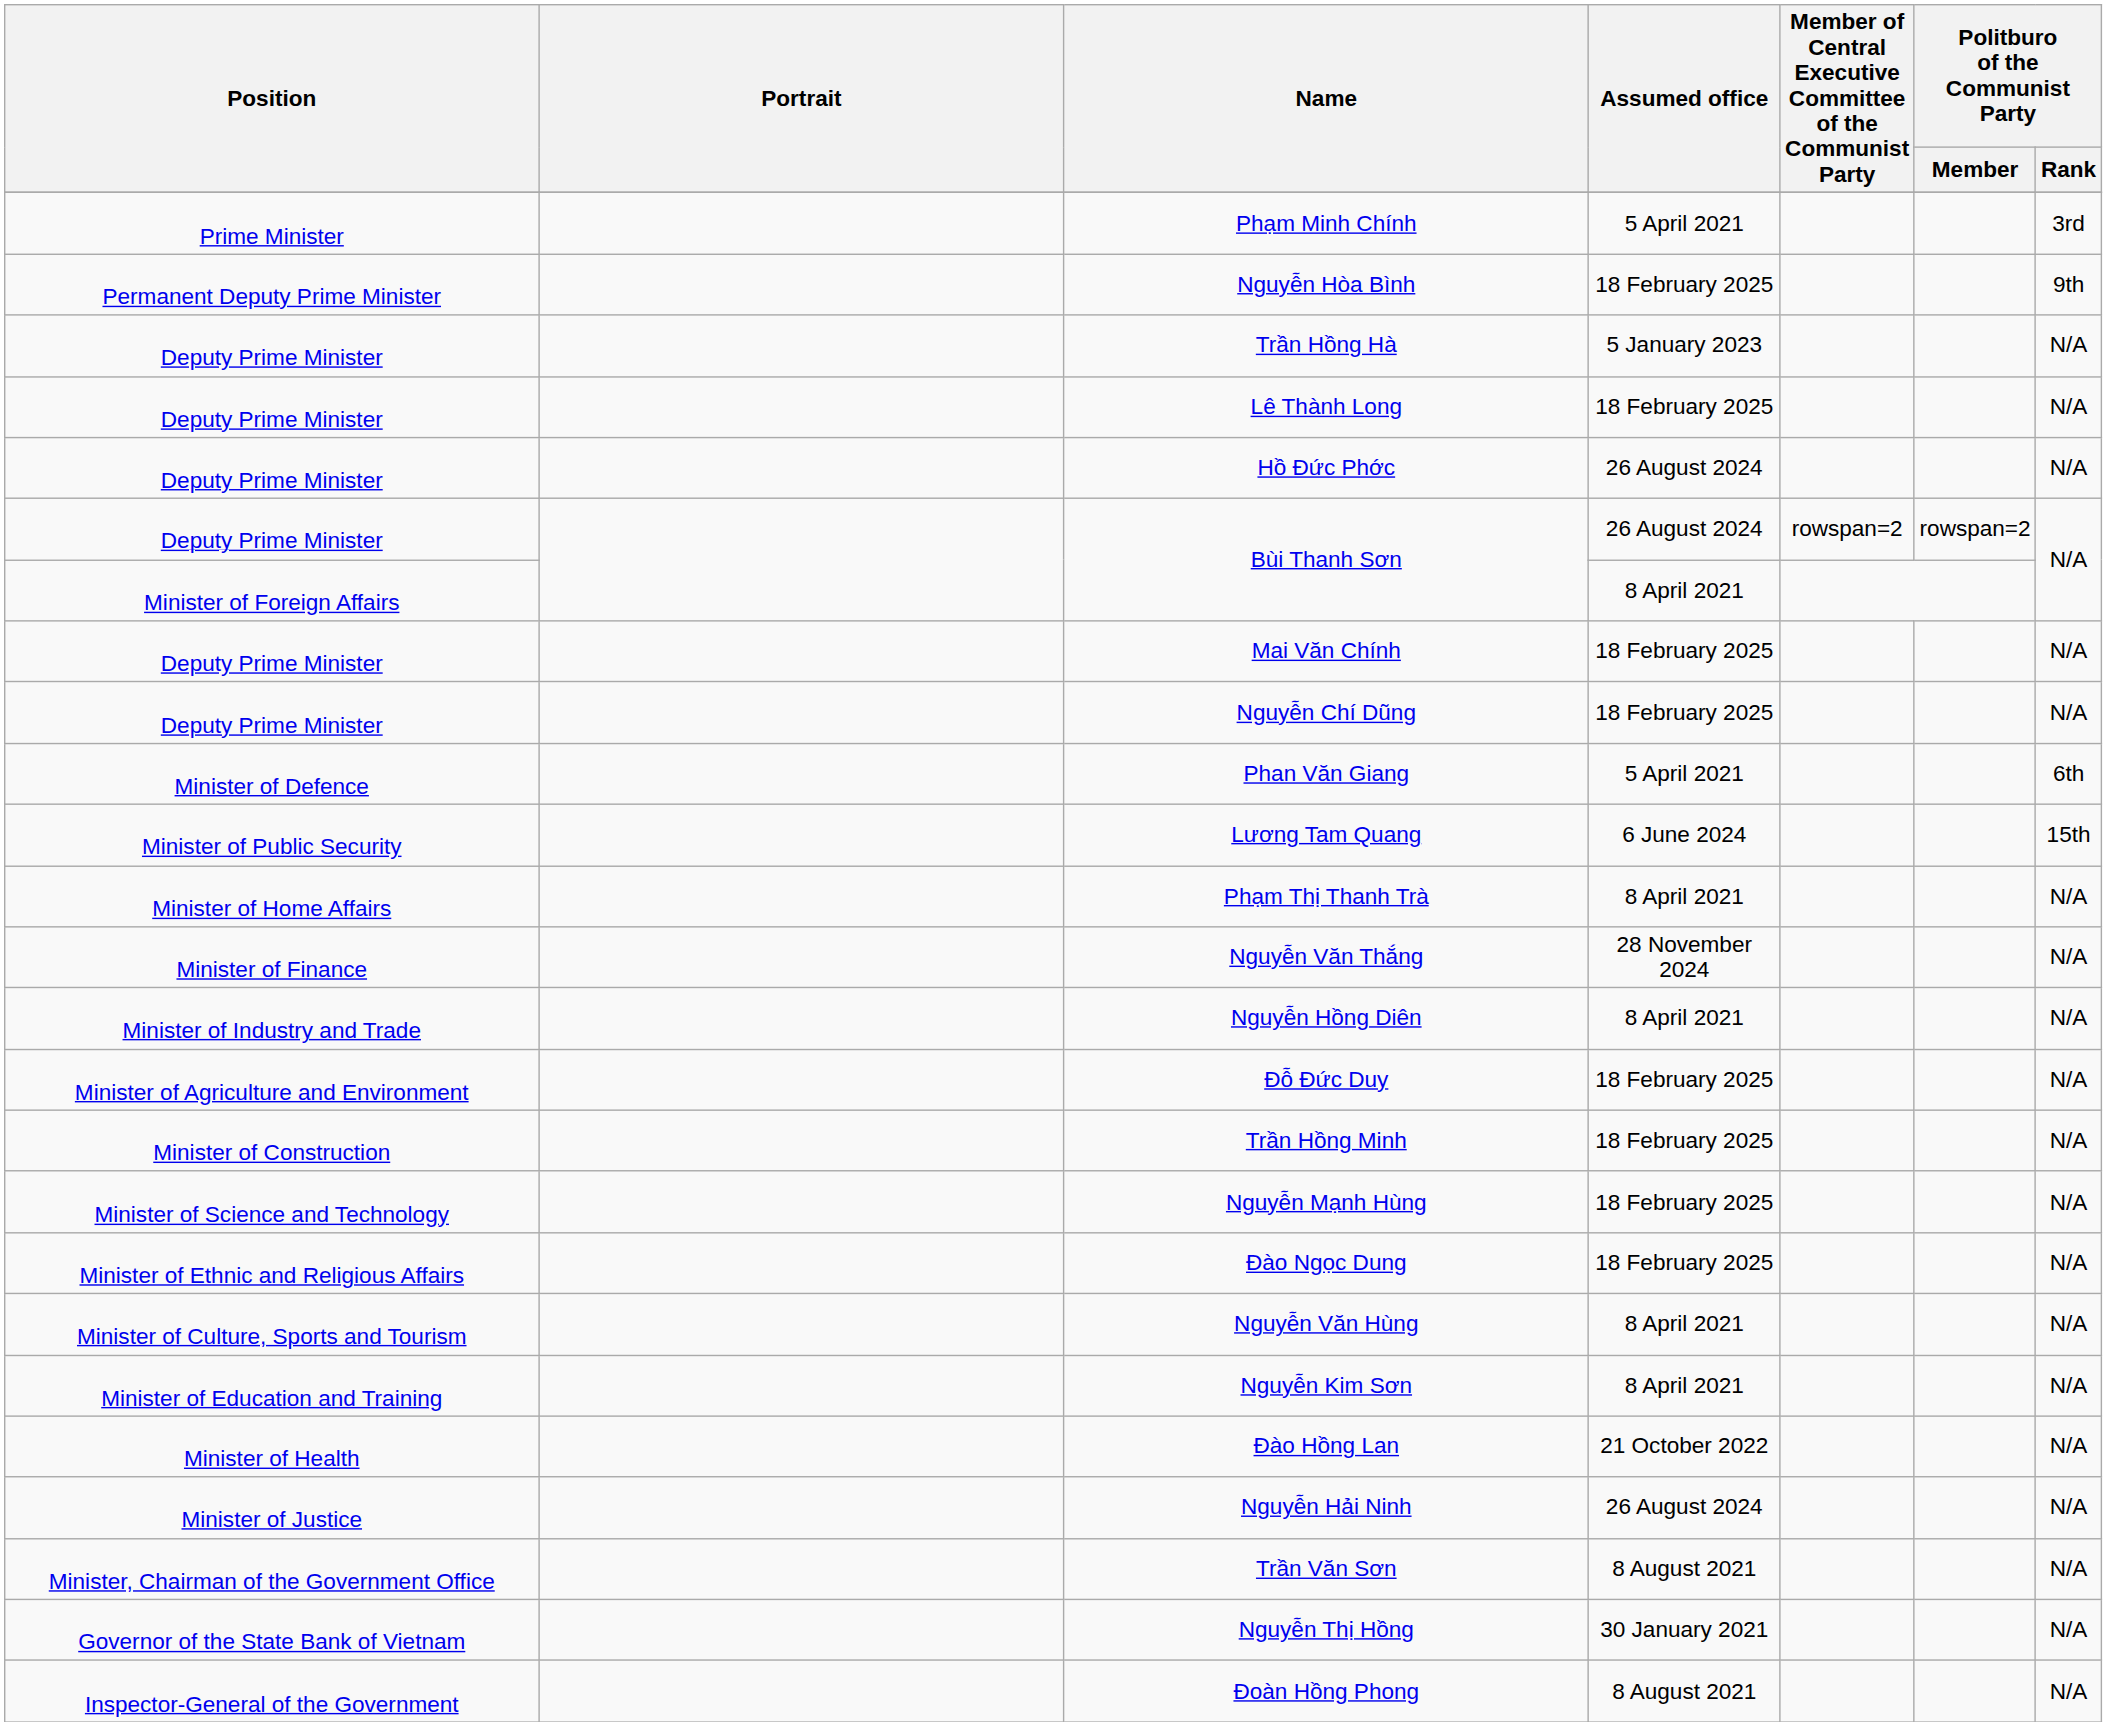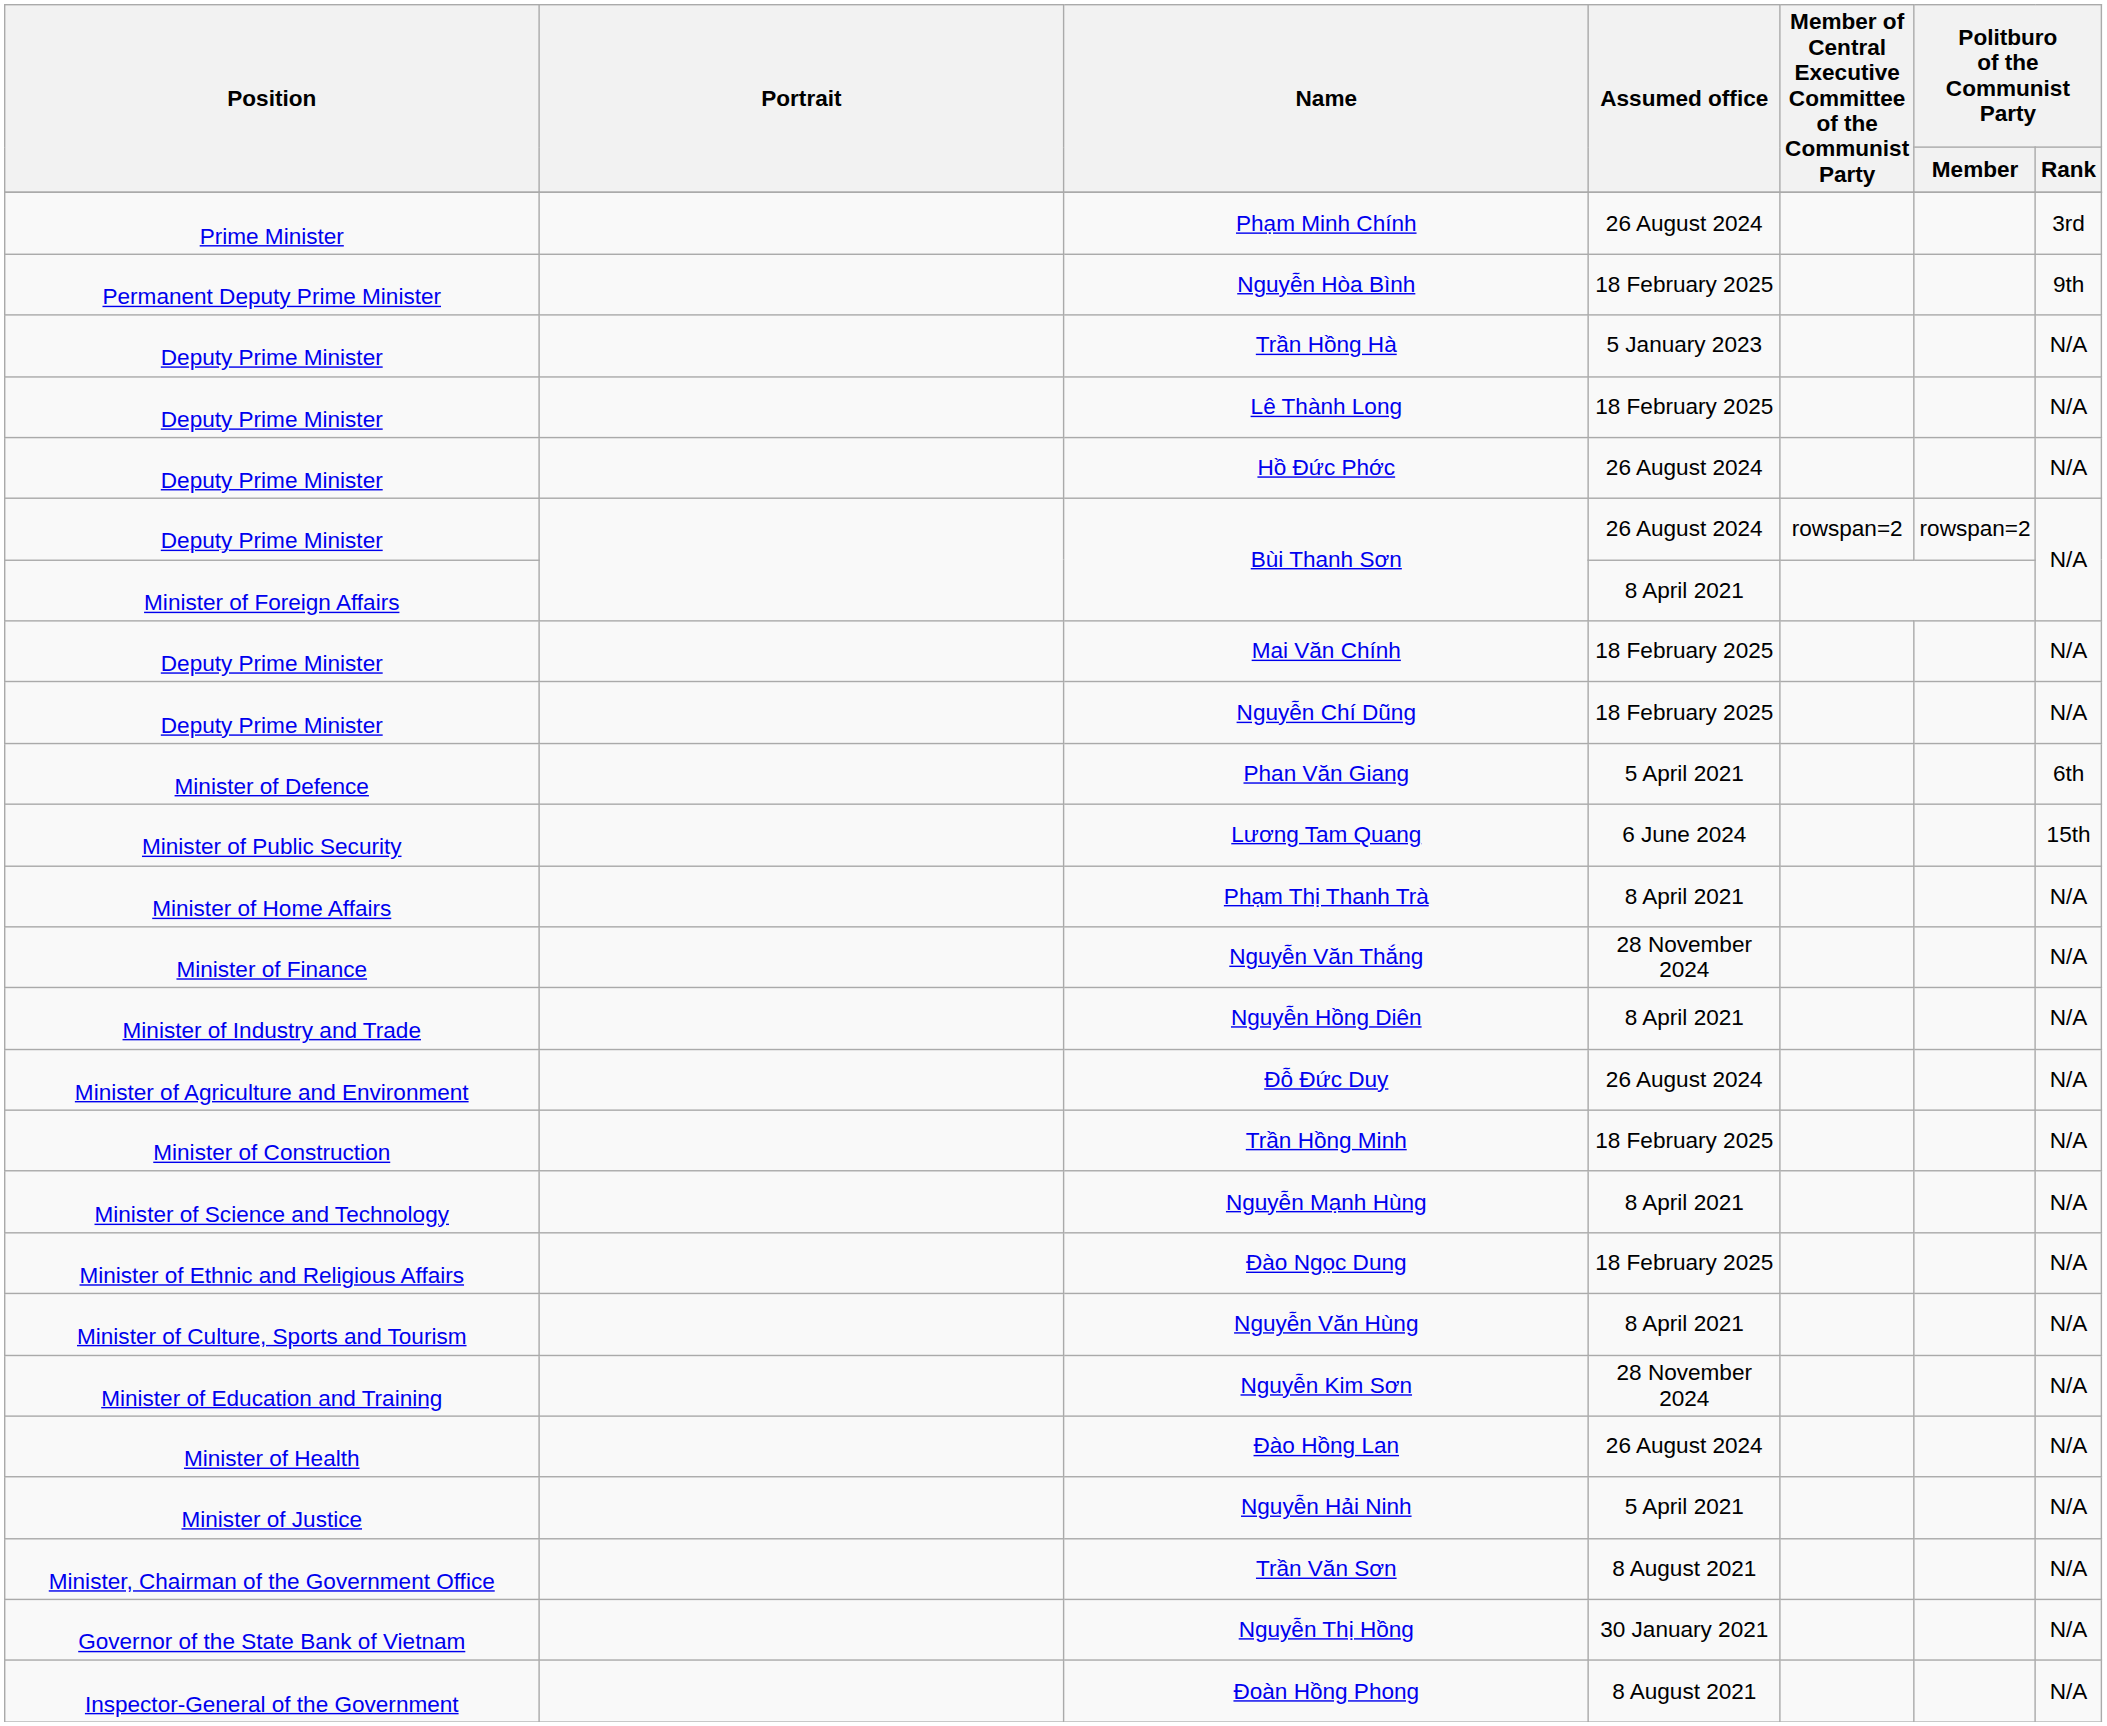(1684, 223) 5 April 2021 -> (1684, 223) 26 August 2024
(1684, 1079) 18 February 2025 -> (1684, 1079) 26 August 2024
(1684, 1201) 18 February 2025 -> (1684, 1201) 8 April 2021
(1684, 1385) 8 April 2021 -> (1684, 1385) 28 November 2024
(1684, 1446) 21 October 2022 -> (1684, 1446) 26 August 2024
(1684, 1507) 26 August 2024 -> (1684, 1507) 5 April 2021
